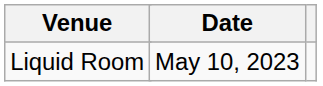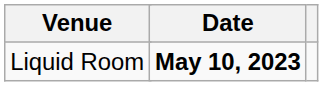(227, 61) normal -> (228, 61) bold
